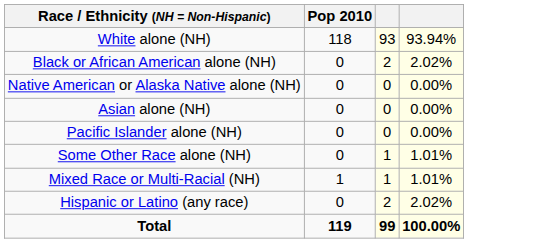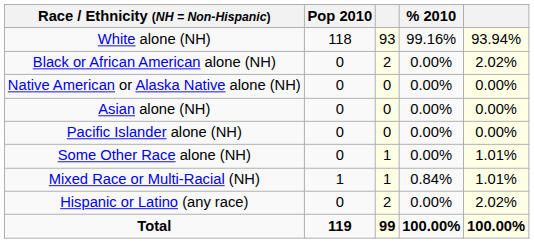+ column: (431, 16)
